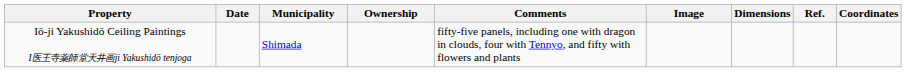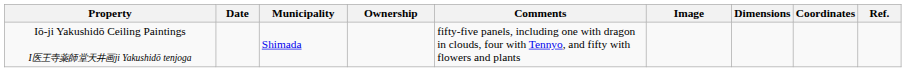columns swapped: (869, 13) <-> (815, 13)
